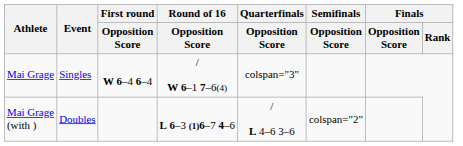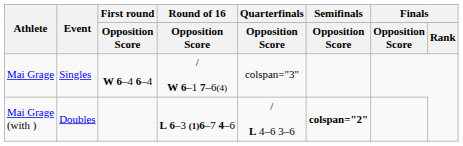(336, 119) normal -> (338, 119) bold
